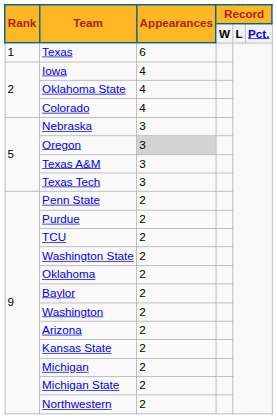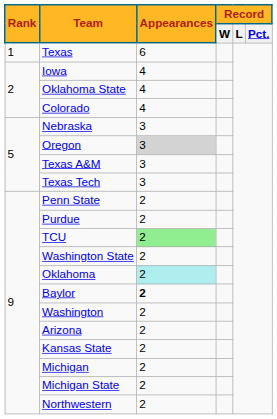(142, 237) no background -> (142, 237) lightgreen background
(142, 274) no background -> (142, 274) paleturquoise background
(142, 293) normal -> (142, 293) bold
